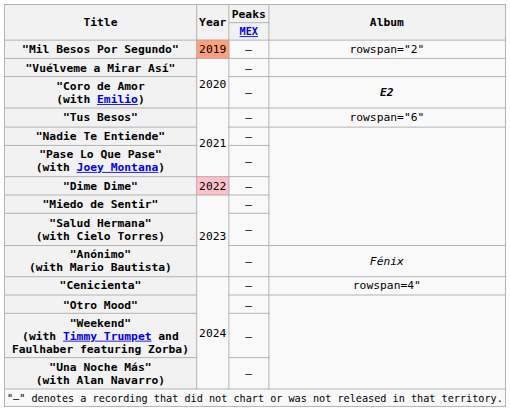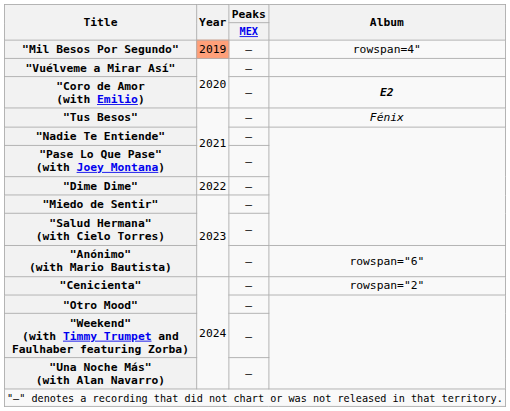(387, 49) rowspan="2" -> (387, 49) rowspan=4"
(387, 118) rowspan="6" -> (387, 118) Fénix
(213, 186) pink background -> (213, 186) no background
(387, 261) Fénix -> (387, 261) rowspan="6"
(387, 286) rowspan=4" -> (387, 286) rowspan="2"
